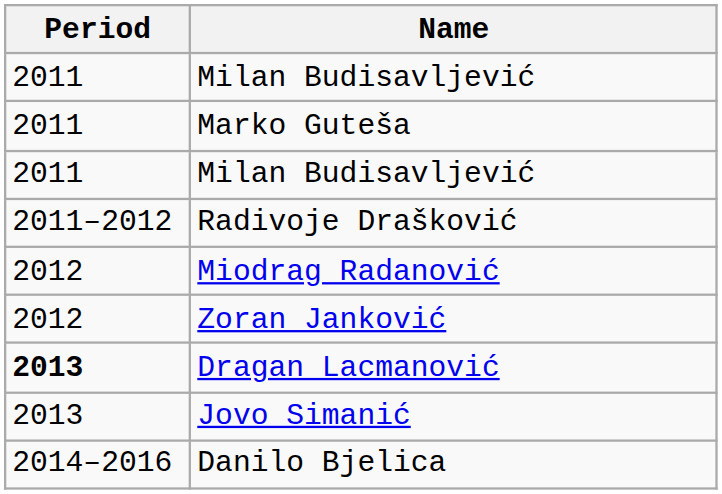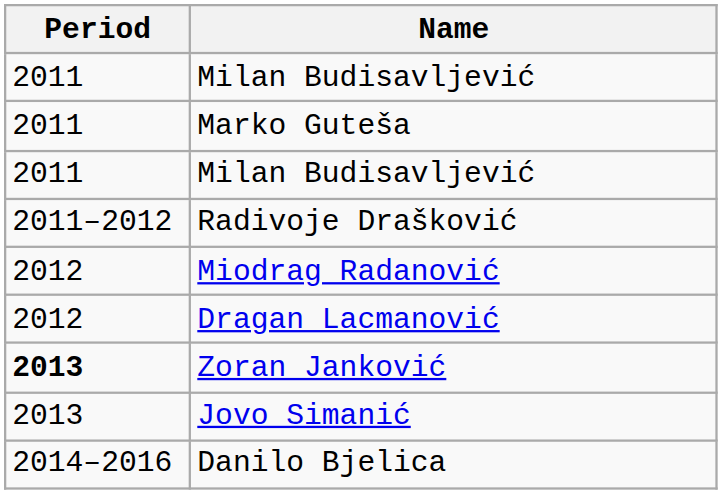(322, 319) Zoran Janković -> (348, 319) Dragan Lacmanović
(348, 367) Dragan Lacmanović -> (322, 367) Zoran Janković
